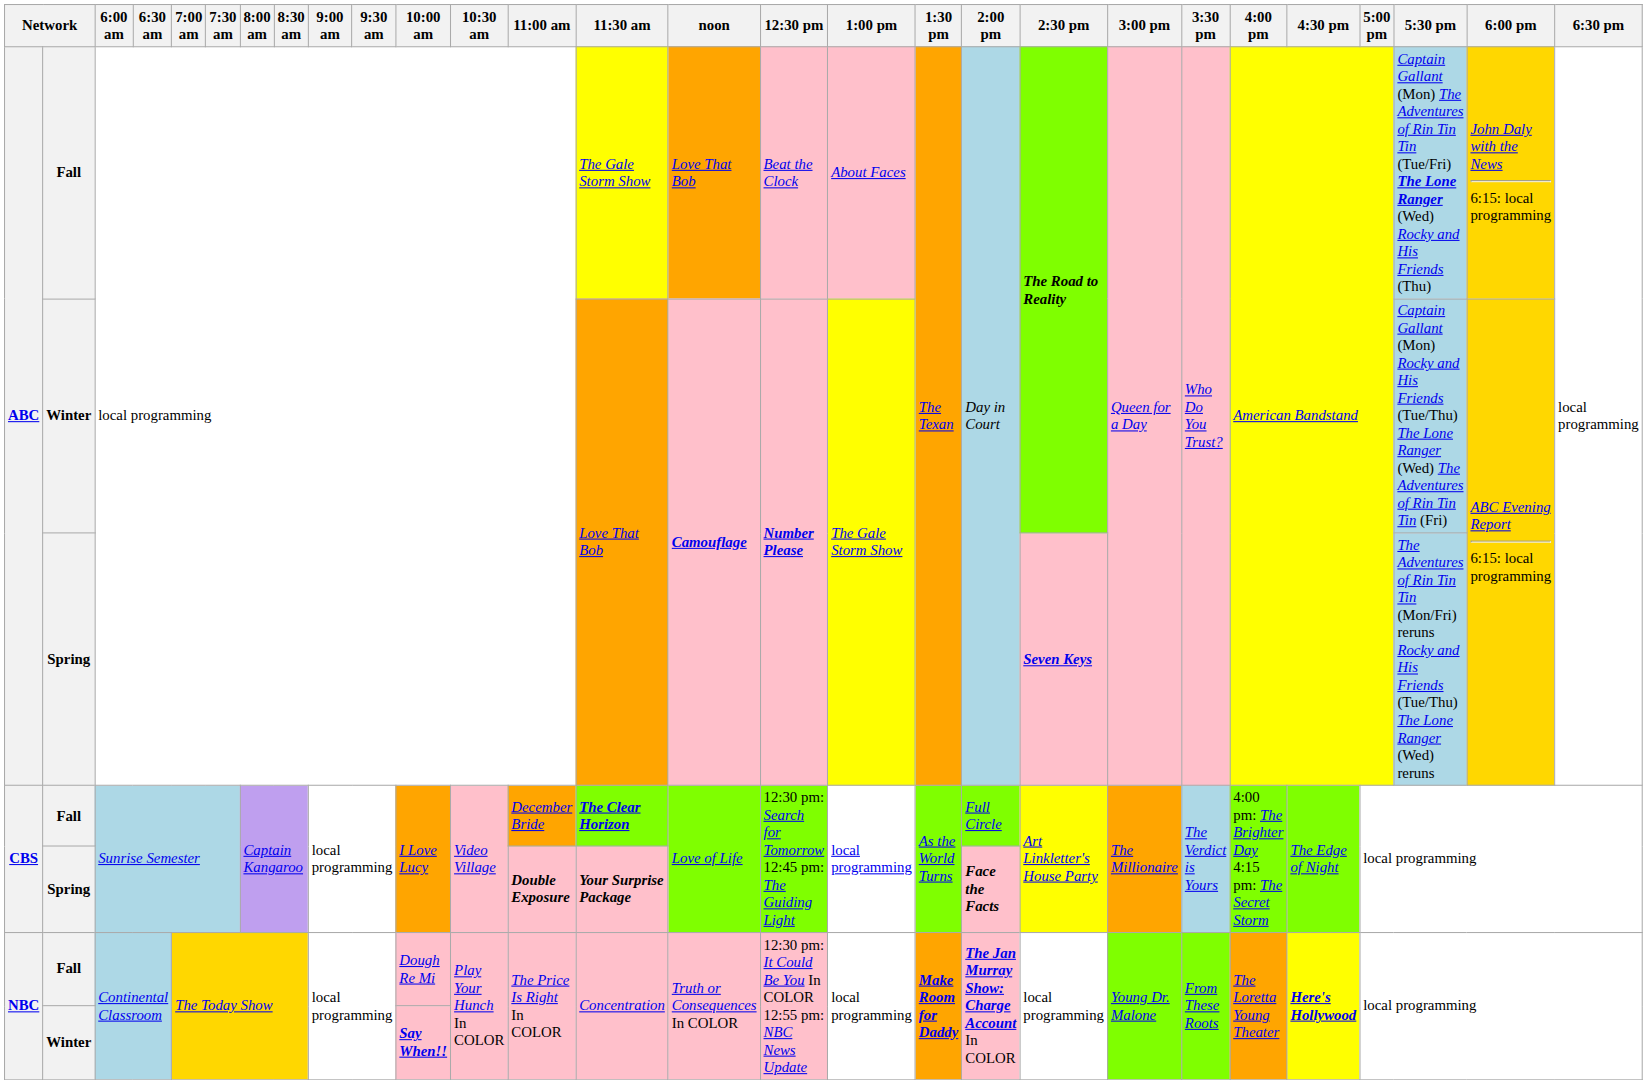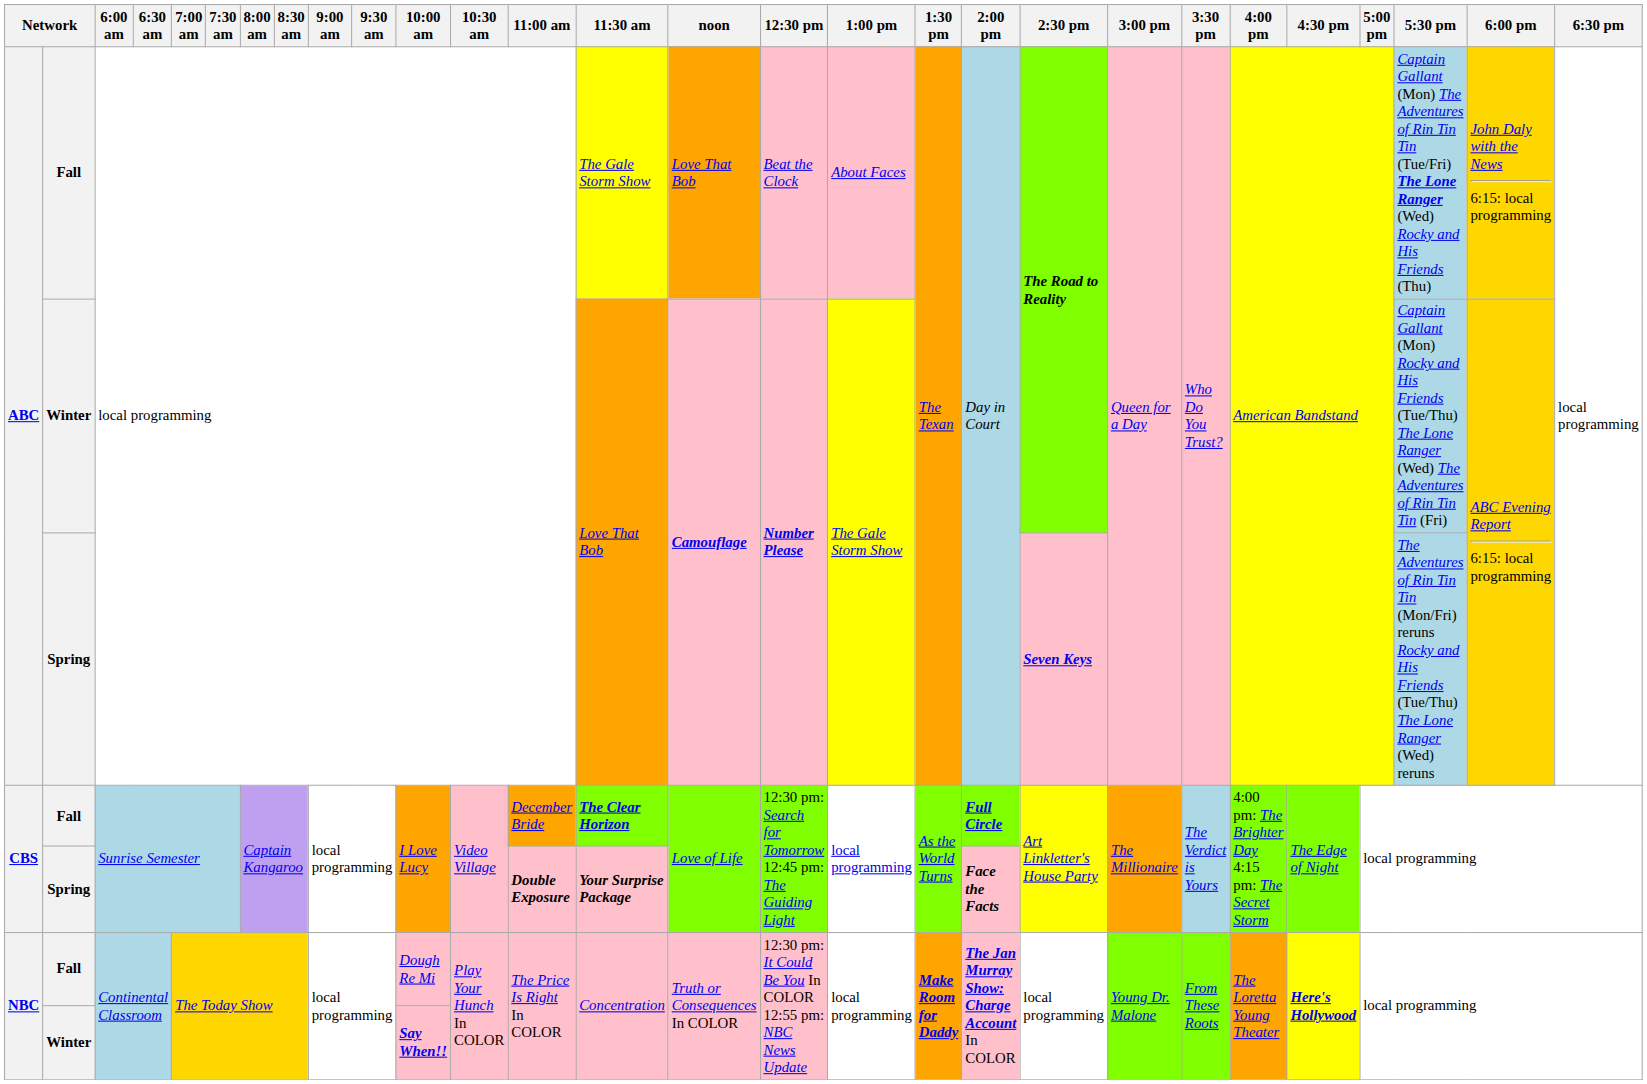(984, 816) normal -> (984, 816) bold
